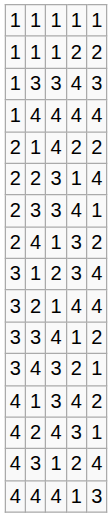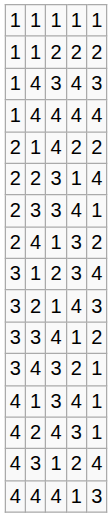(56, 52) 1 -> (56, 52) 2
(36, 83) 3 -> (36, 83) 4
(97, 305) 4 -> (97, 305) 3
(97, 400) 2 -> (97, 400) 1
